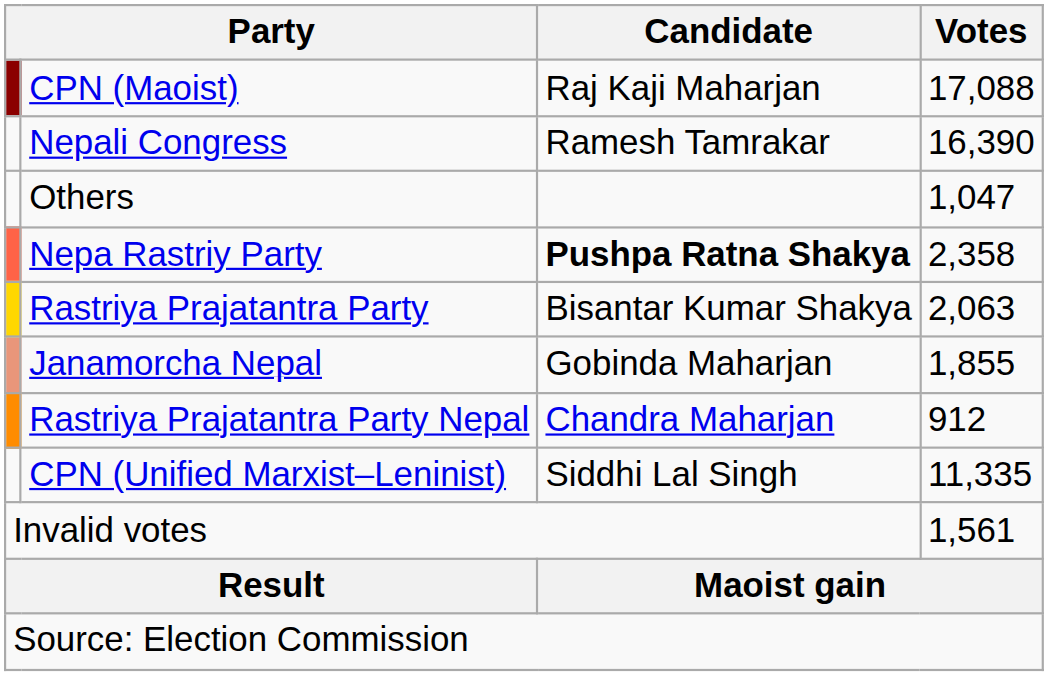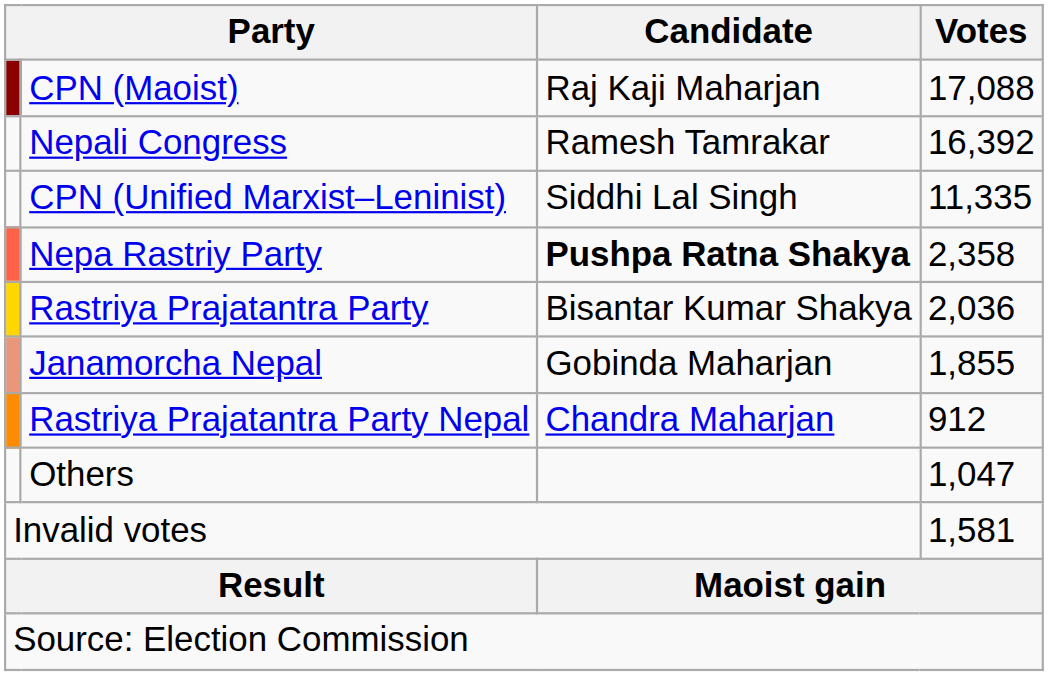(981, 142) 16,390 -> (981, 142) 16,392
rows swapped: (268, 474) <-> (82, 198)
(972, 308) 2,063 -> (972, 308) 2,036
(972, 530) 1,561 -> (972, 530) 1,581
